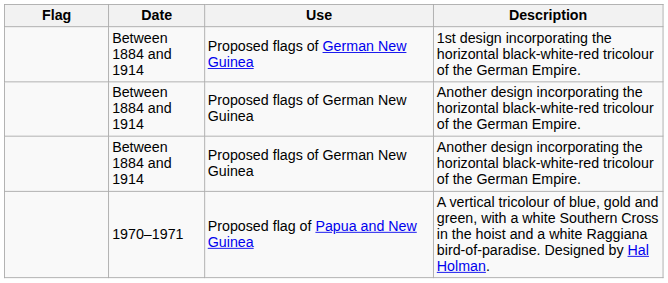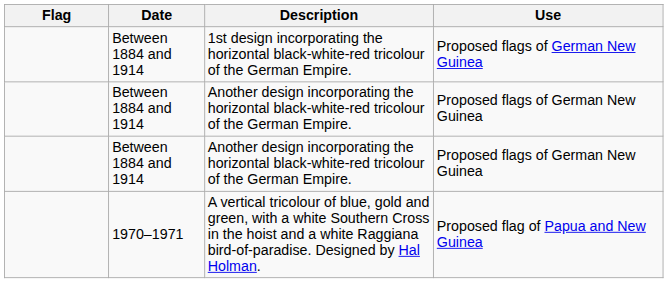columns swapped: (319, 15) <-> (548, 15)
